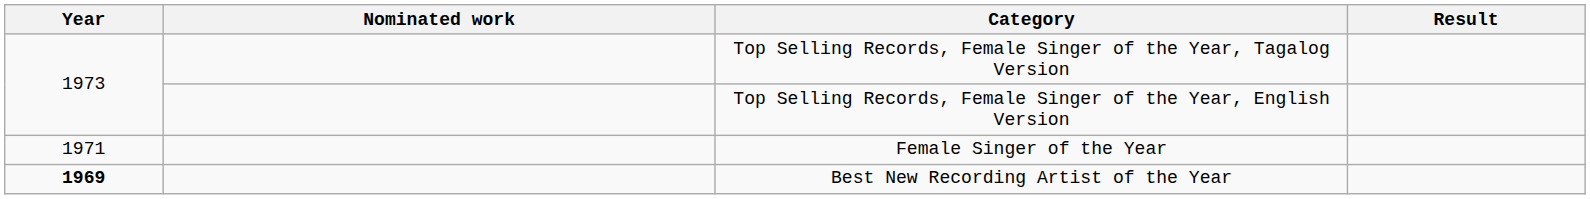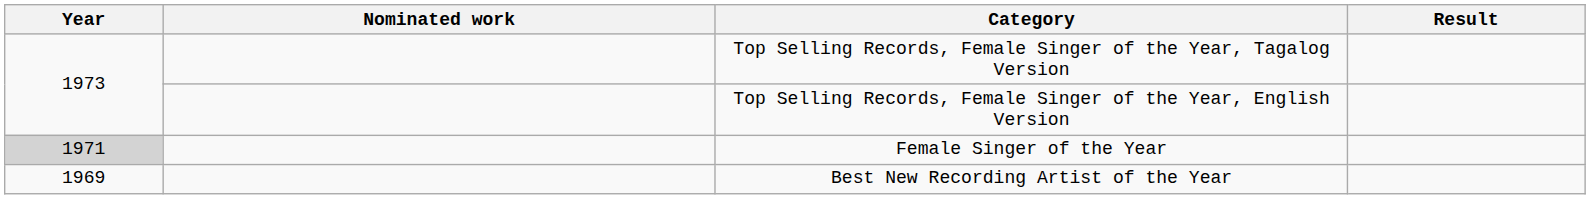(84, 149) no background -> (84, 149) lightgrey background
(84, 179) bold -> (84, 179) normal
